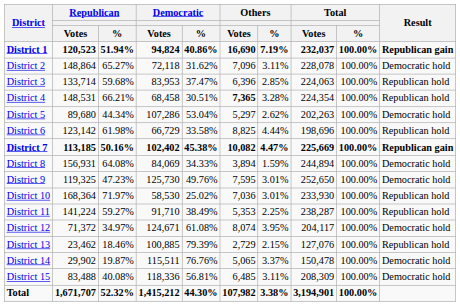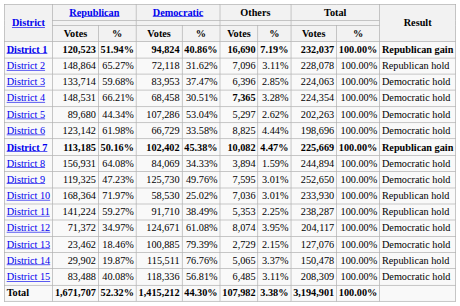(416, 66) Democratic hold -> (416, 66) Republican hold
(416, 82) Republican hold -> (416, 82) Democratic hold
(416, 98) Republican hold -> (416, 98) Democratic hold
(416, 131) Republican hold -> (416, 131) Democratic hold
(416, 244) Republican hold -> (416, 244) Democratic hold
(416, 260) Democratic hold -> (416, 260) Republican hold
